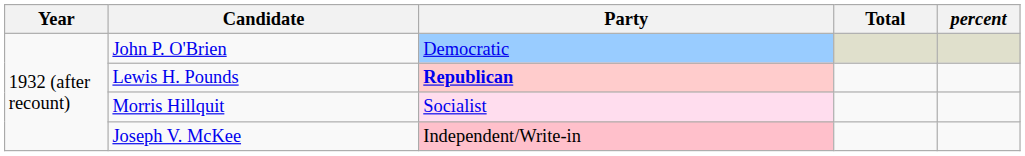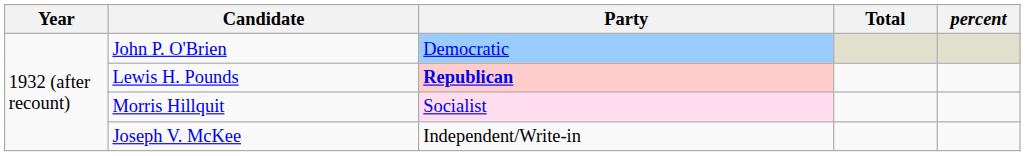(502, 135) pink background -> (502, 135) no background
